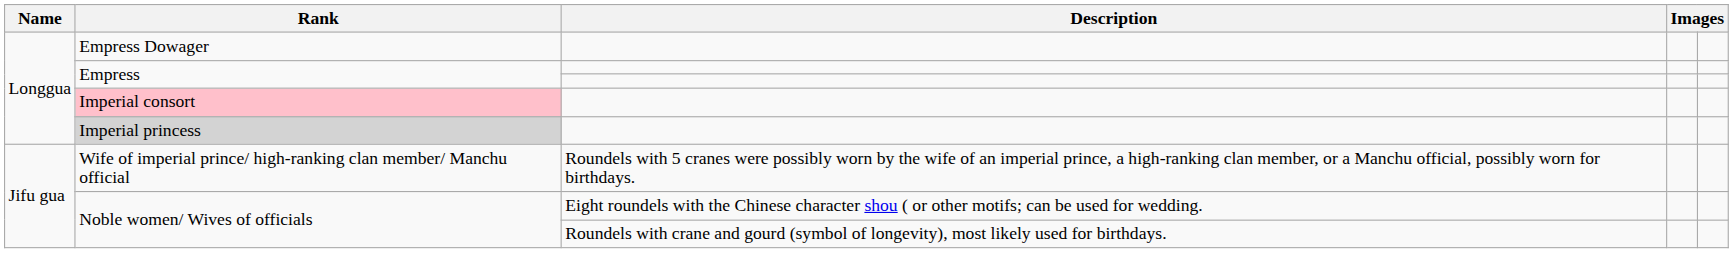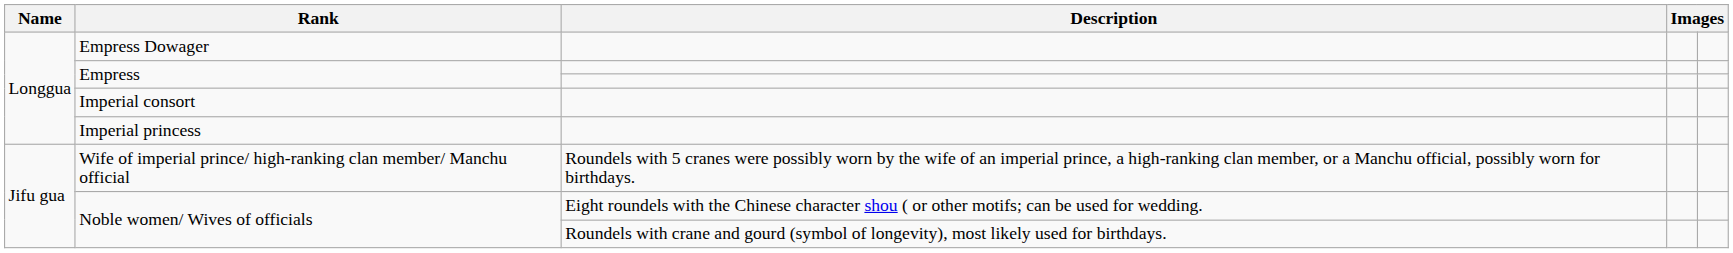(137, 102) pink background -> (137, 102) no background
(140, 130) lightgrey background -> (140, 130) no background
